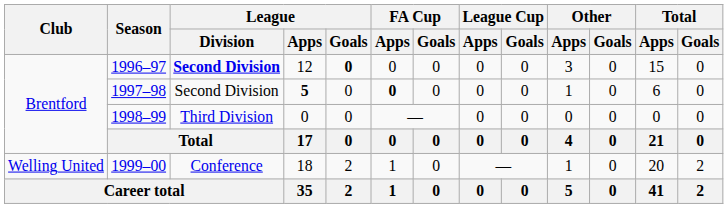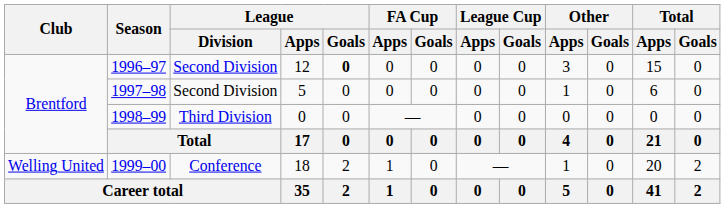(227, 66) bold -> (225, 66) normal
(305, 91) bold -> (302, 91) normal
(392, 91) bold -> (390, 91) normal
